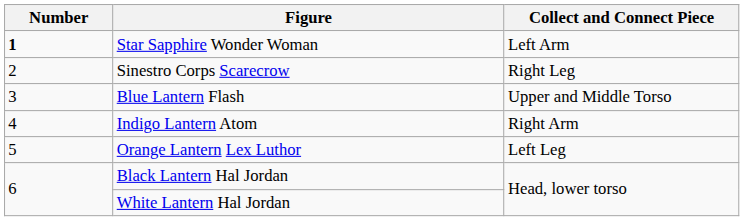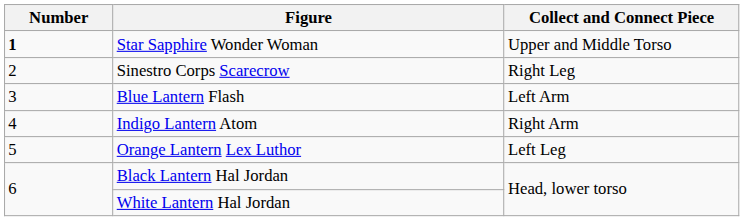(539, 44) Left Arm -> (590, 44) Upper and Middle Torso
(590, 96) Upper and Middle Torso -> (539, 96) Left Arm
